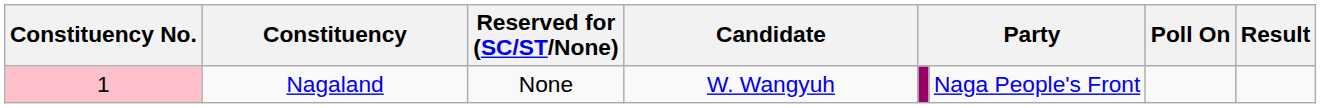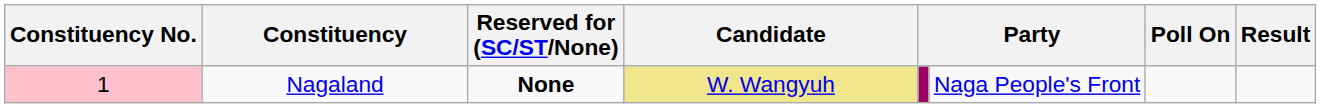(546, 84) normal -> (546, 84) bold
(771, 84) no background -> (771, 84) khaki background
